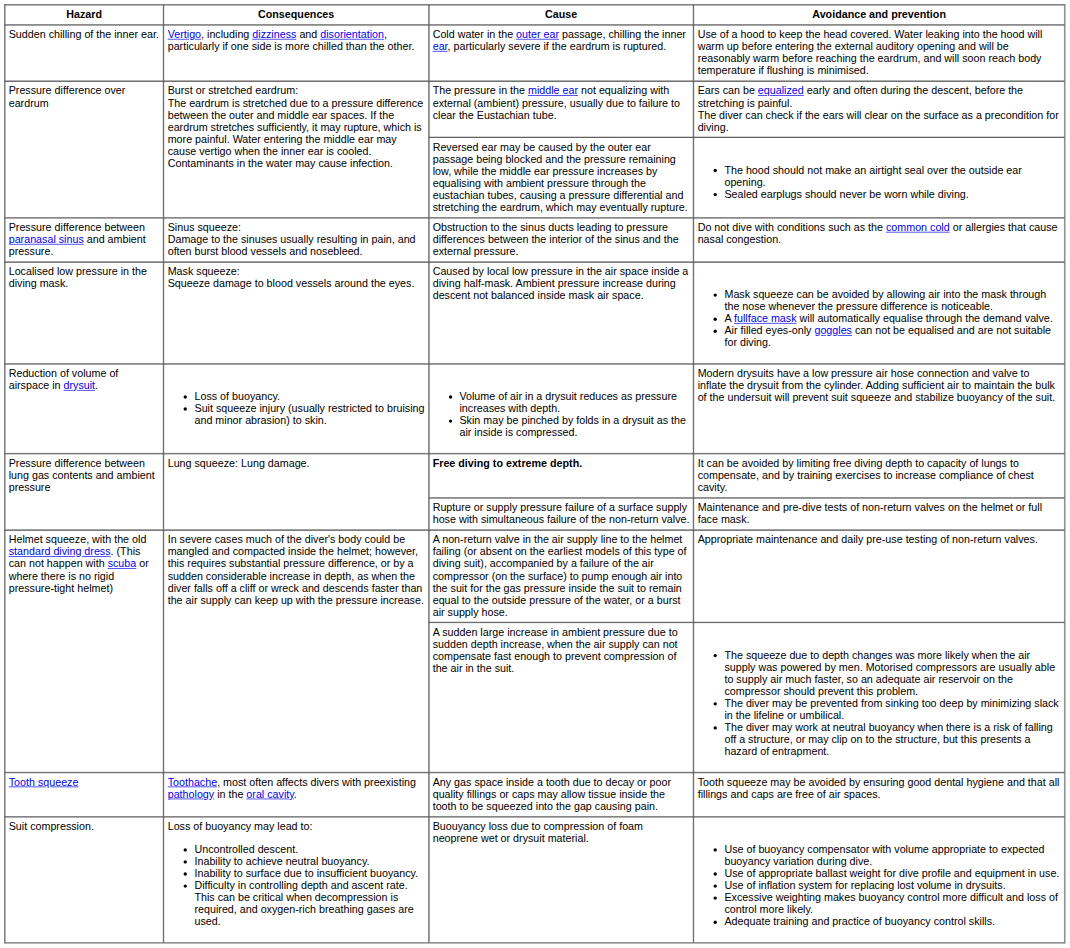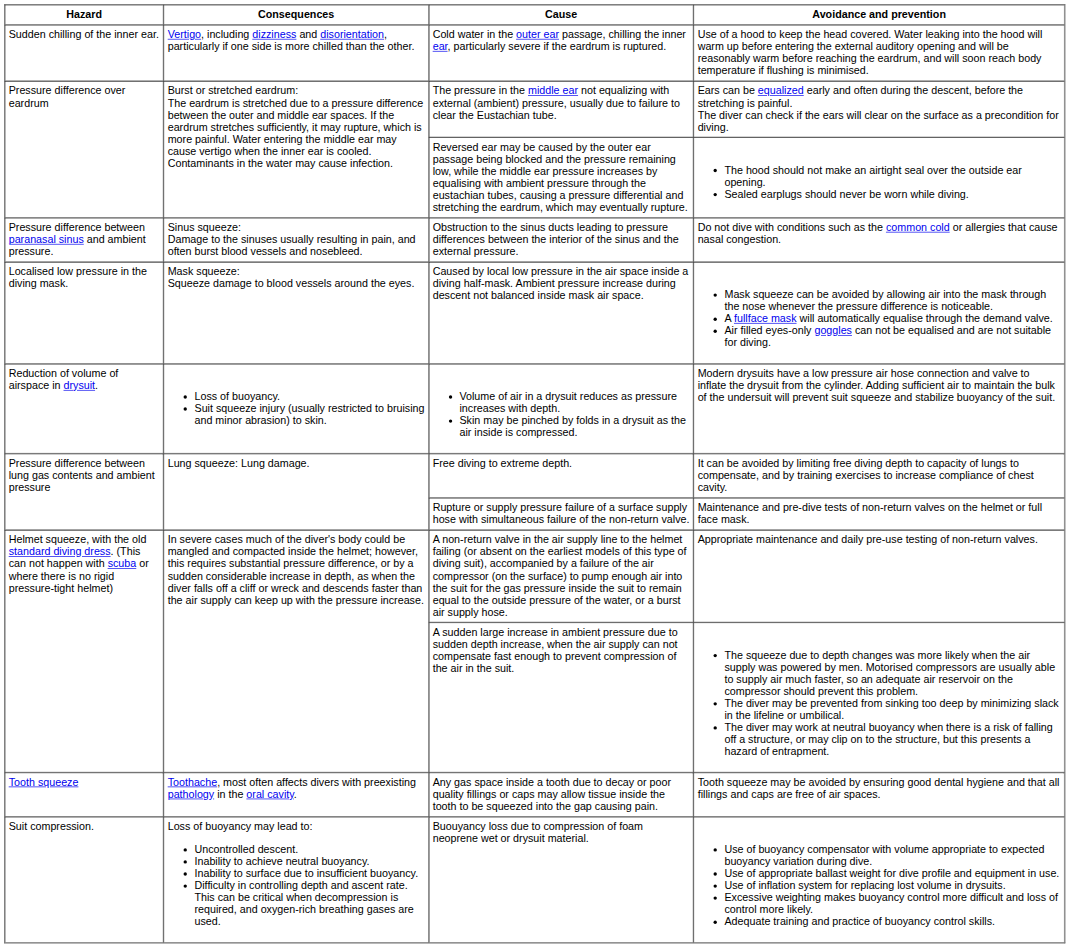(507, 463) bold -> (502, 463) normal
